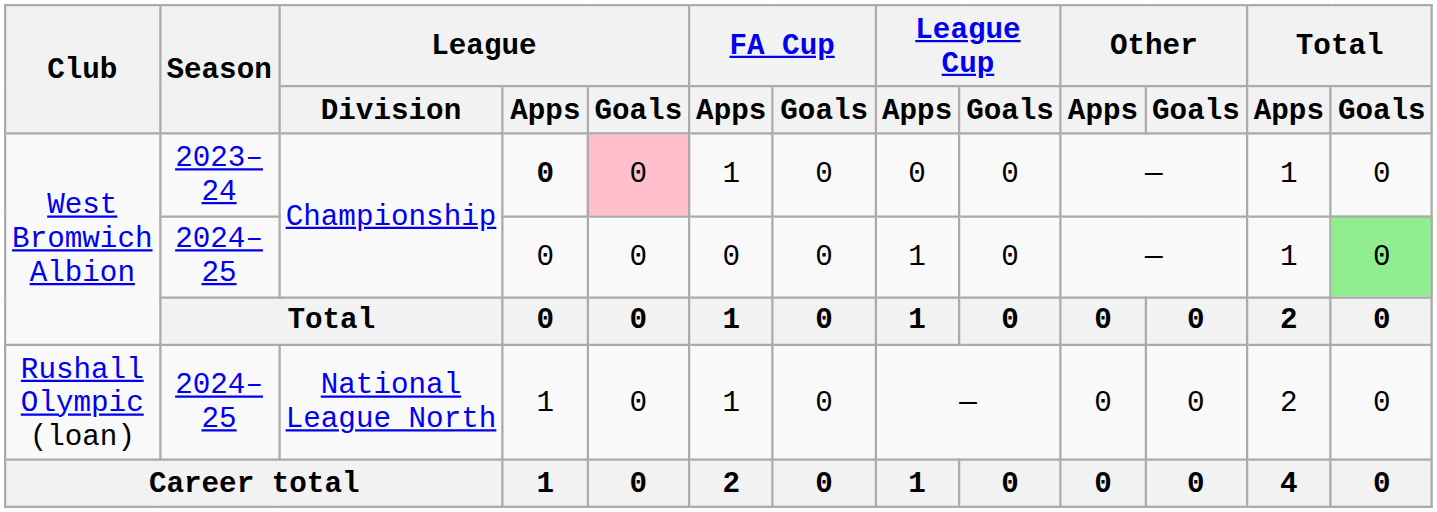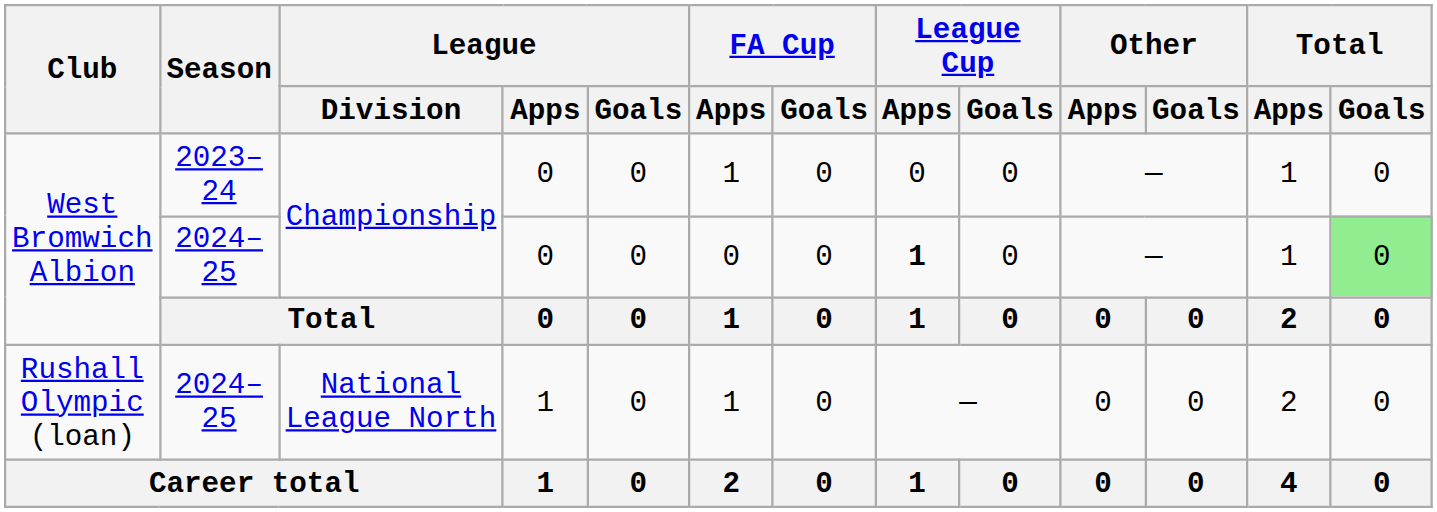(545, 175) bold -> (545, 175) normal
(638, 175) pink background -> (638, 175) no background
(917, 256) normal -> (917, 256) bold
